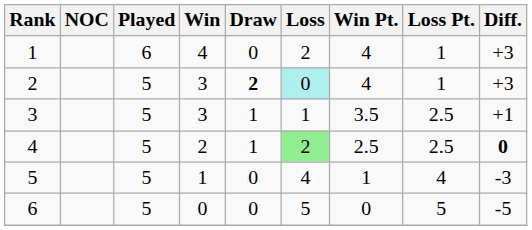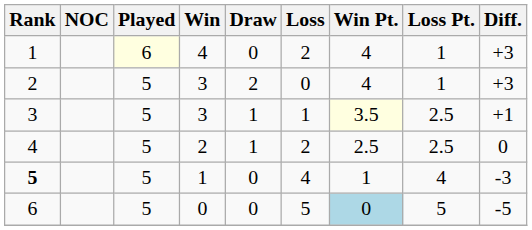(147, 51) no background -> (147, 51) lightyellow background
(253, 83) bold -> (253, 83) normal
(305, 83) paleturquoise background -> (305, 83) no background
(366, 114) no background -> (366, 114) lightyellow background
(305, 146) lightgreen background -> (305, 146) no background
(503, 146) bold -> (503, 146) normal
(32, 177) normal -> (32, 177) bold
(366, 209) no background -> (366, 209) lightblue background
